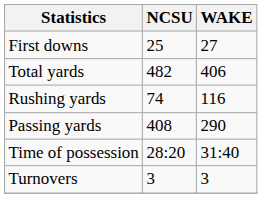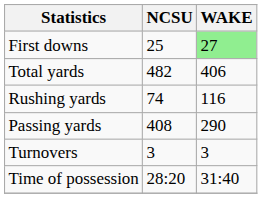(209, 44) no background -> (209, 44) lightgreen background
rows swapped: (43, 179) <-> (74, 152)
